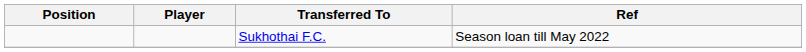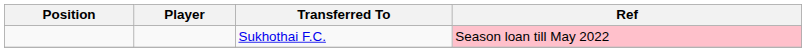(532, 36) no background -> (532, 36) pink background
